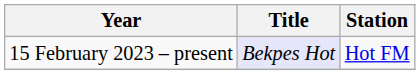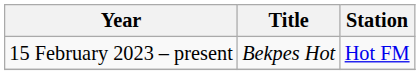(289, 52) lavender background -> (289, 52) no background
